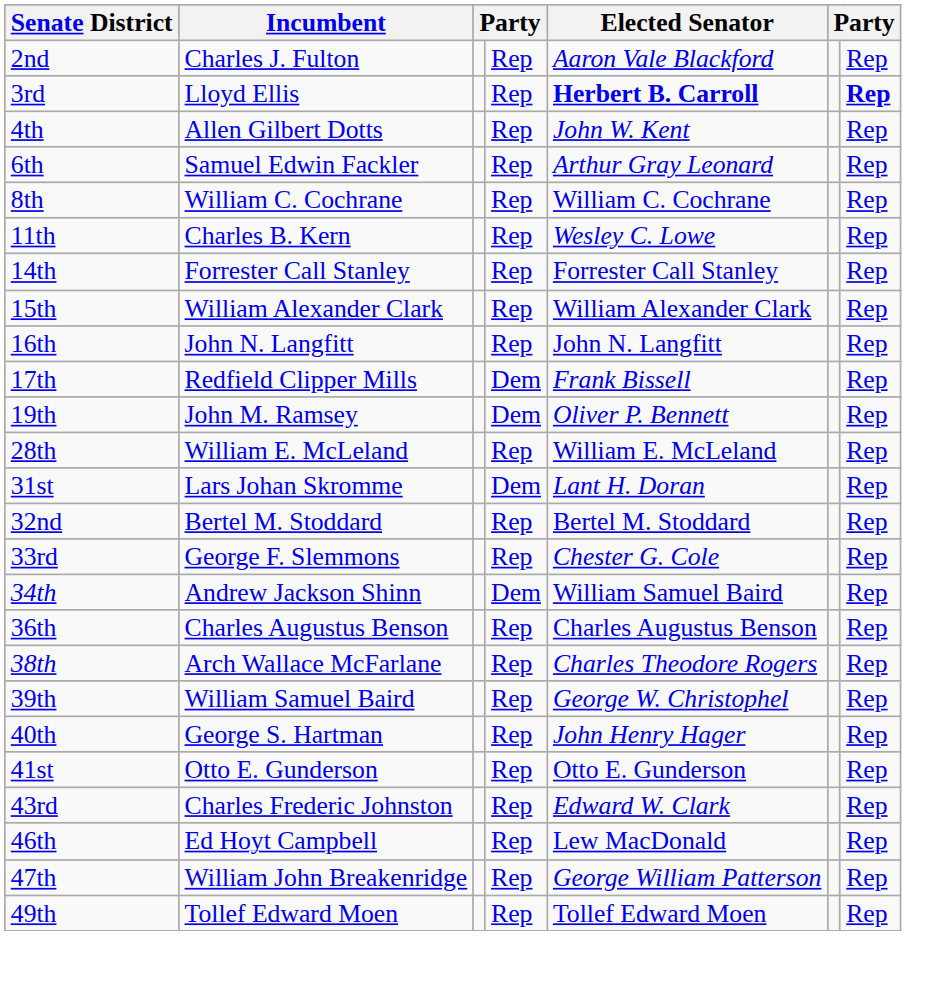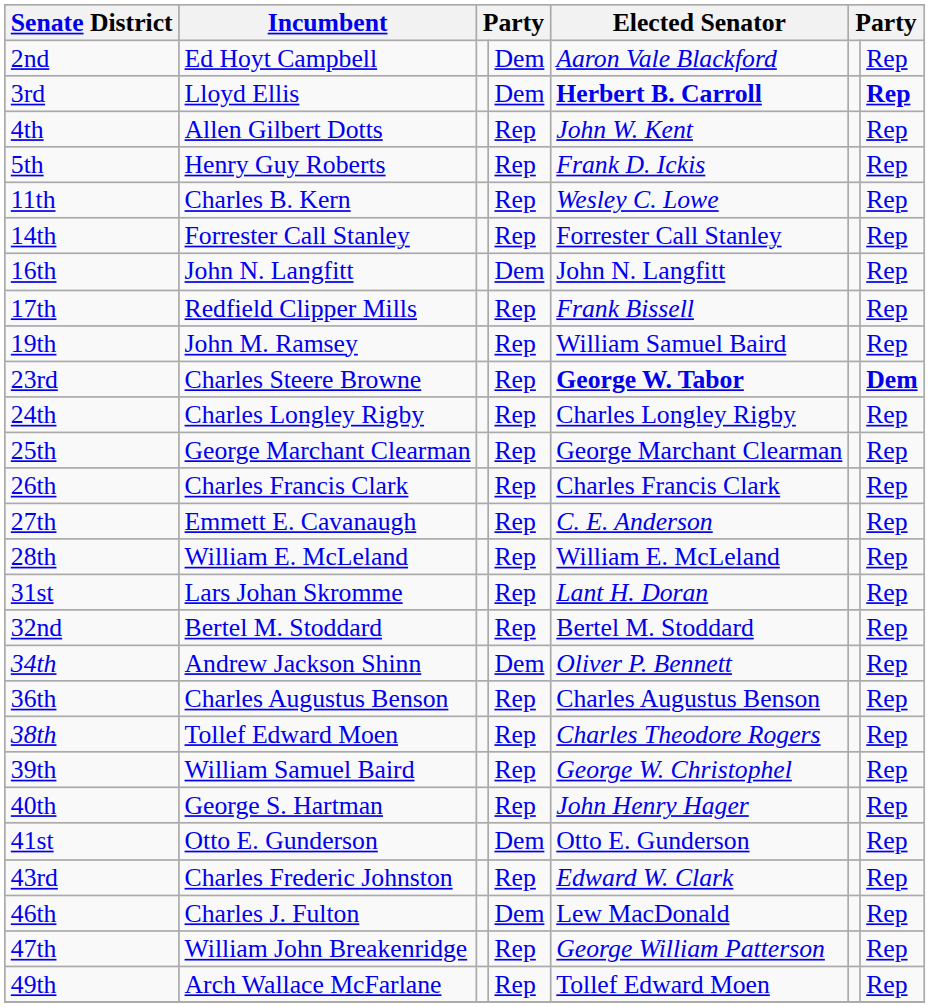(272, 58) Charles J. Fulton -> (281, 58) Ed Hoyt Campbell
(512, 58) Rep -> (519, 58) Dem
(512, 93) Rep -> (519, 93) Dem
+ row: (27, 164)
- row: (27, 164)
- row: (27, 200)
- row: (34, 307)
(512, 342) Rep -> (519, 271) Dem
(516, 378) Dem -> (515, 307) Rep
(516, 414) Dem -> (515, 342) Rep
(641, 414) Oliver P. Bennett -> (671, 342) William Samuel Baird
+ row: (34, 378)
+ row: (34, 414)
+ row: (34, 449)
+ row: (34, 485)
+ row: (34, 520)
(516, 485) Dem -> (515, 592) Rep
- row: (34, 556)
(668, 592) William Samuel Baird -> (644, 663) Oliver P. Bennett
(313, 663) Arch Wallace McFarlane -> (291, 734) Tollef Edward Moen
(512, 769) Rep -> (519, 841) Dem
(281, 841) Ed Hoyt Campbell -> (272, 912) Charles J. Fulton
(512, 841) Rep -> (519, 912) Dem
(291, 912) Tollef Edward Moen -> (313, 983) Arch Wallace McFarlane
